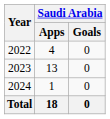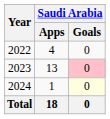(87, 68) no background -> (87, 68) pink background
(87, 86) no background -> (87, 86) lightyellow background
